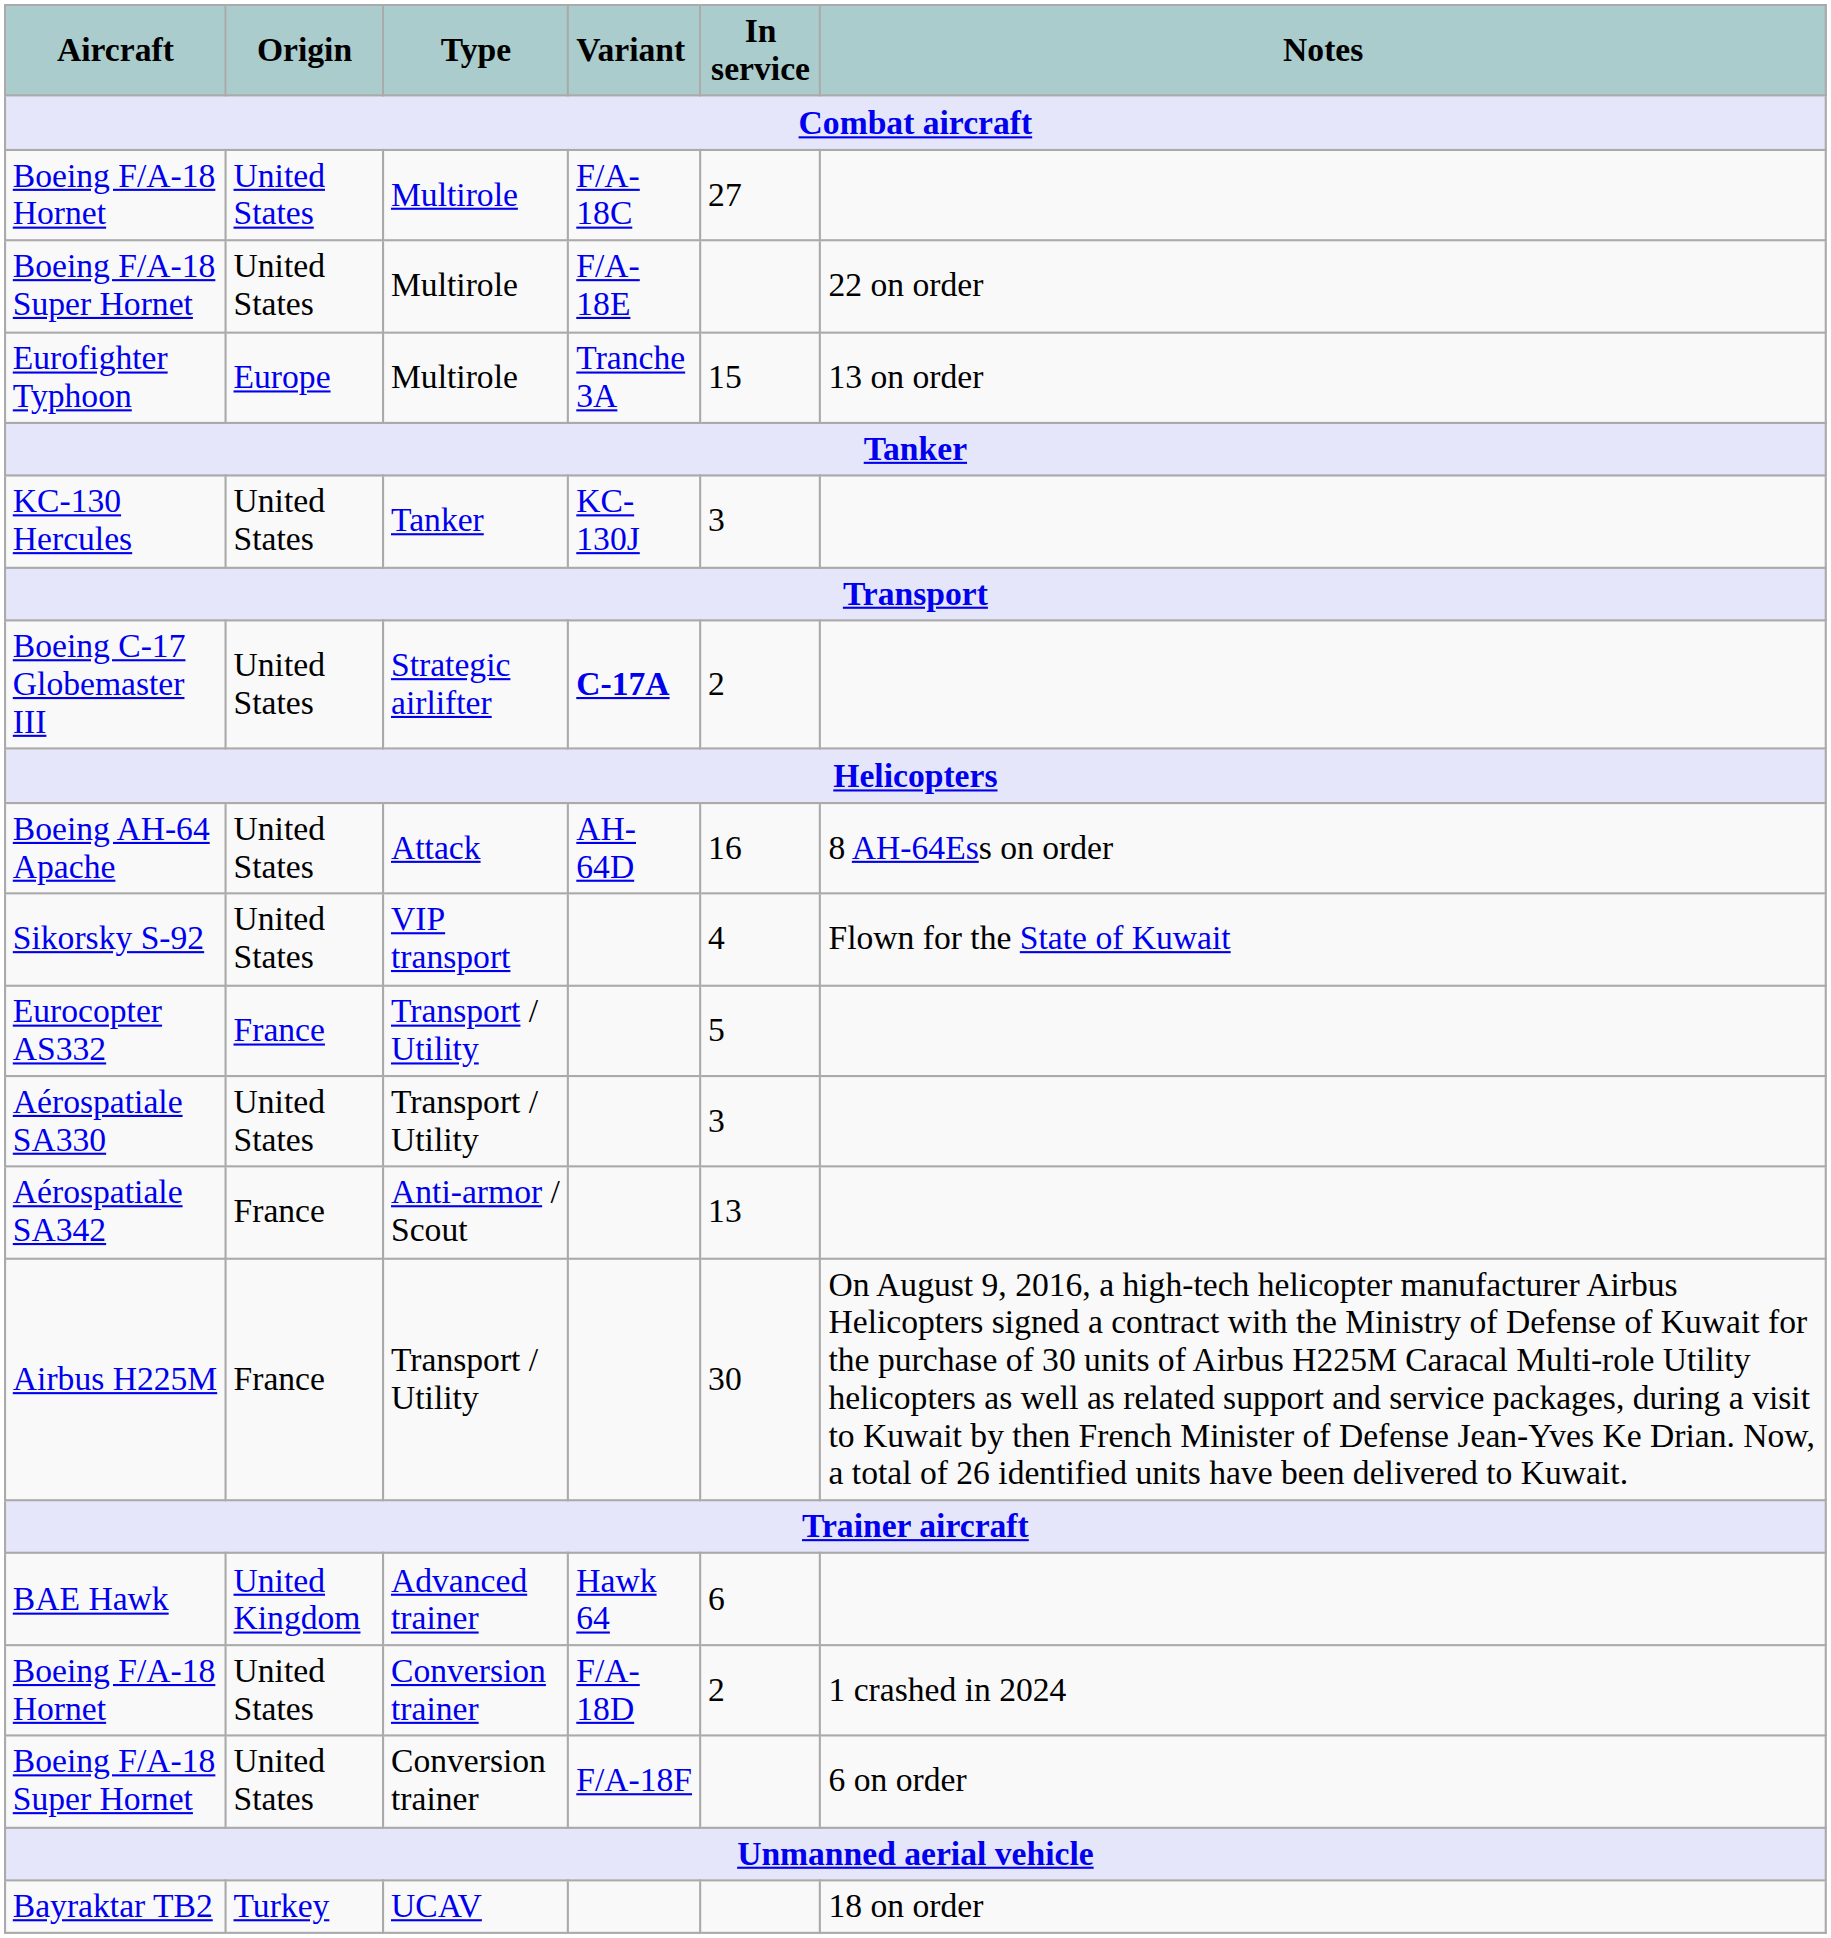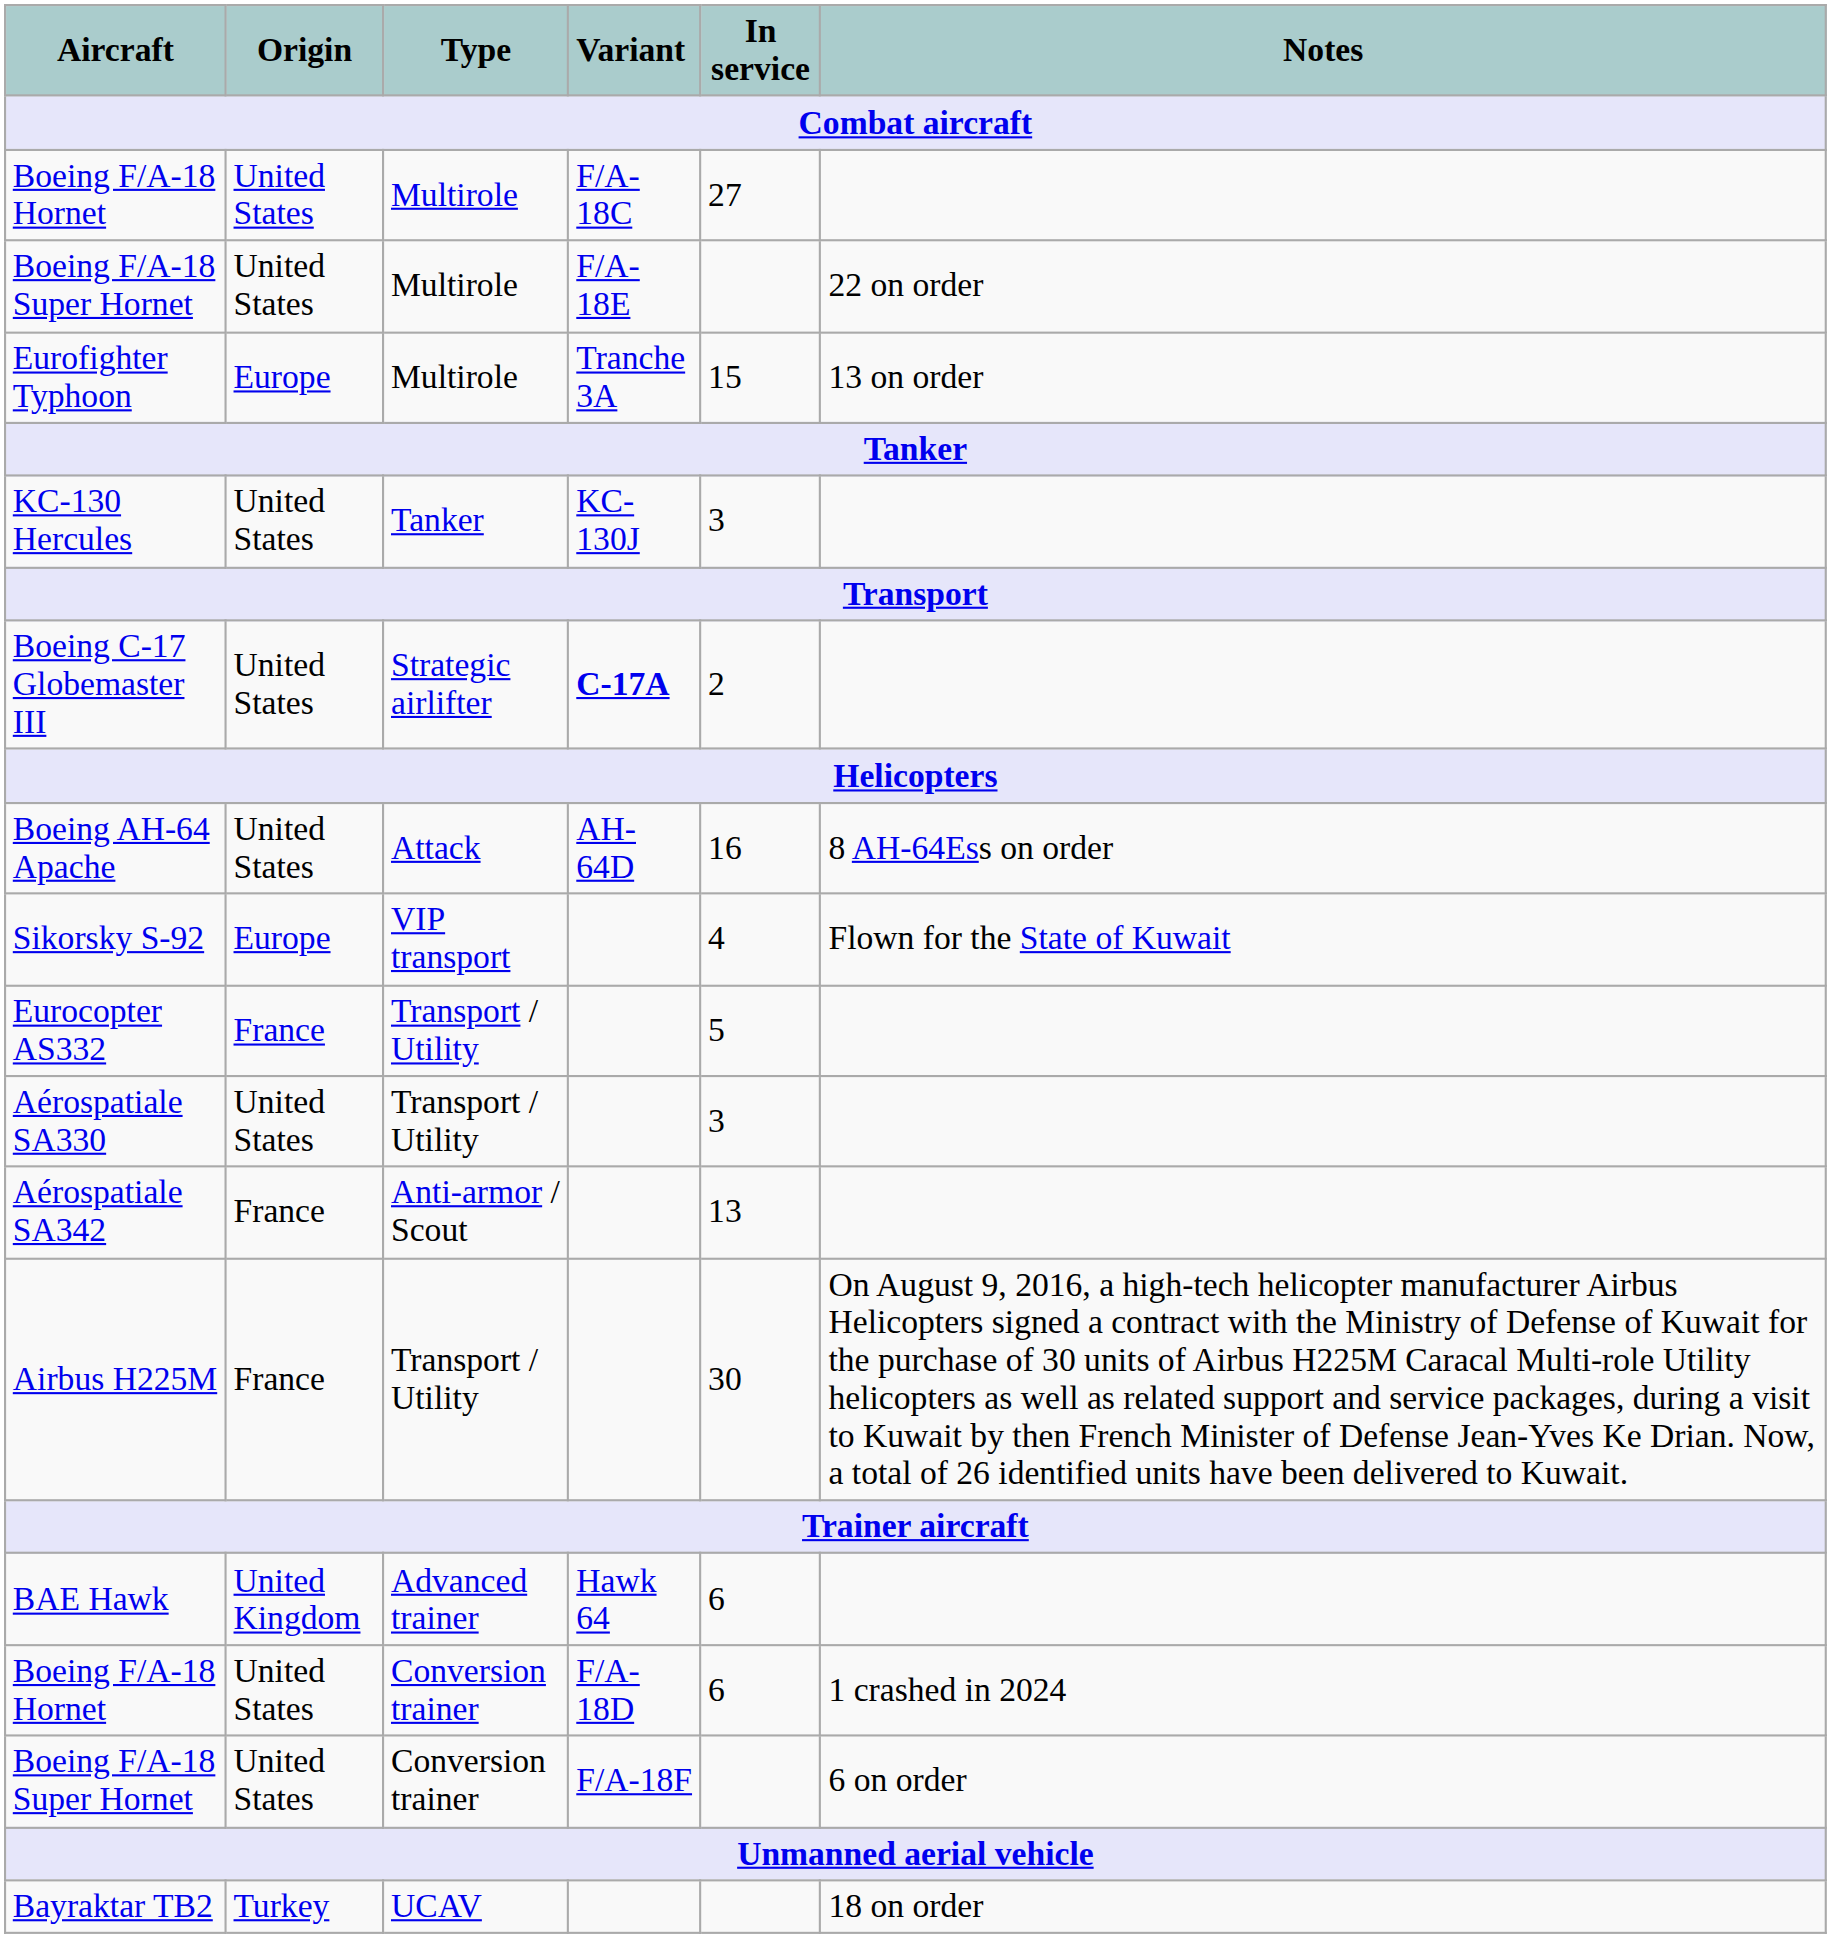(279, 938) United States -> (282, 938) Europe
(716, 1689) 2 -> (716, 1689) 6
